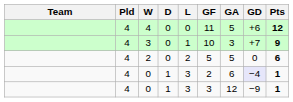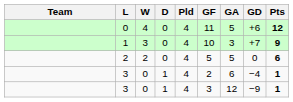columns swapped: (127, 12) <-> (188, 12)
(255, 74) lavender background -> (255, 74) no background
